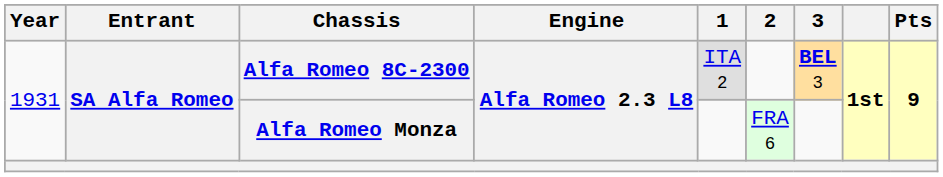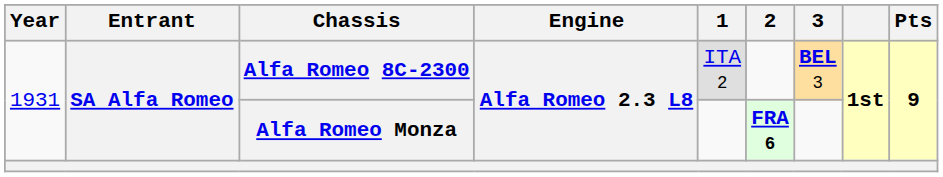(770, 129) normal -> (770, 130) bold
